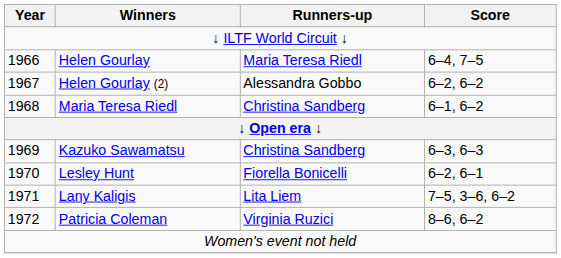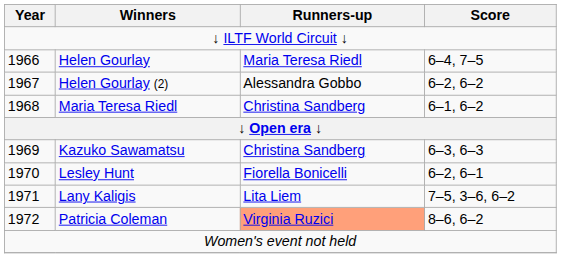(288, 219) no background -> (288, 219) lightsalmon background
